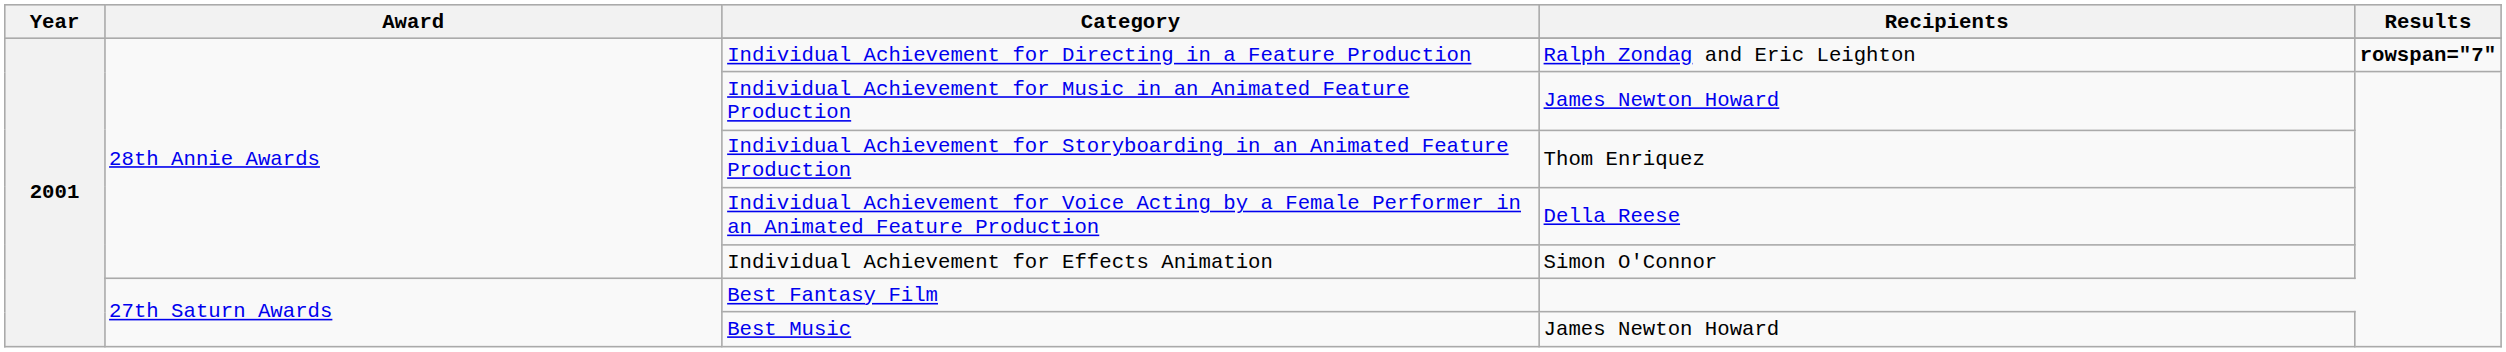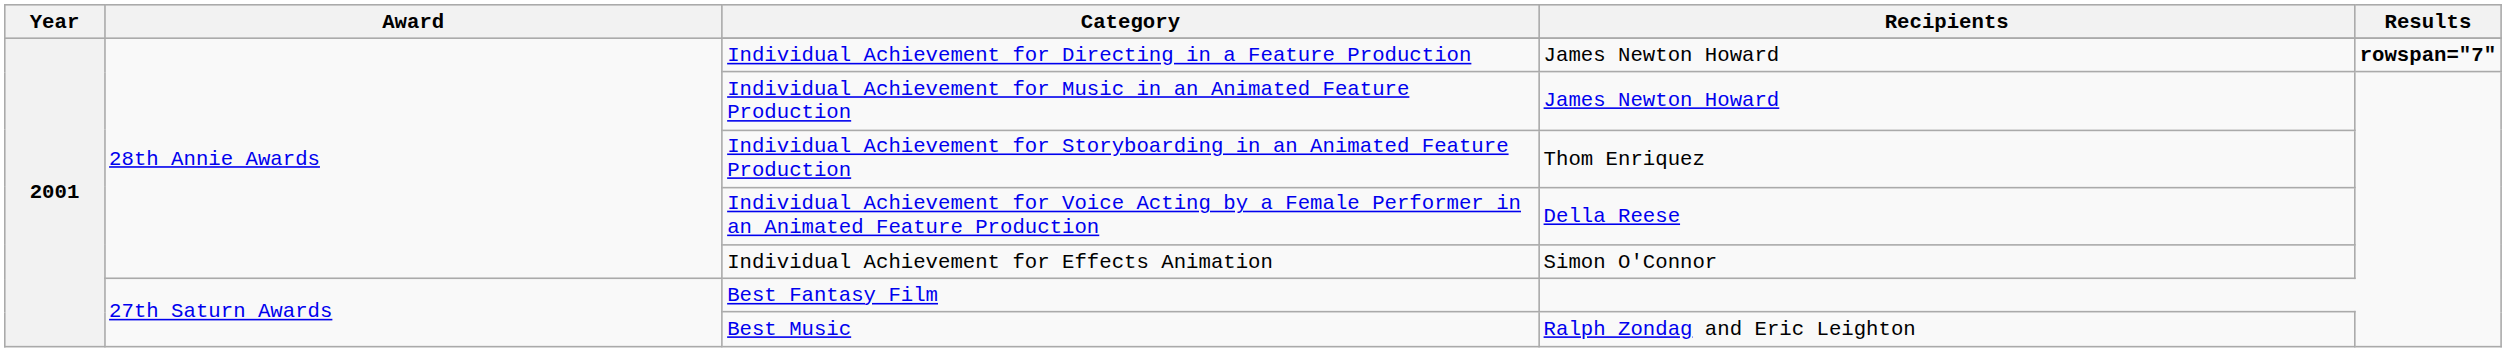(1730, 55) Ralph Zondag and Eric Leighton -> (1661, 55) James Newton Howard
(1661, 329) James Newton Howard -> (1730, 329) Ralph Zondag and Eric Leighton
